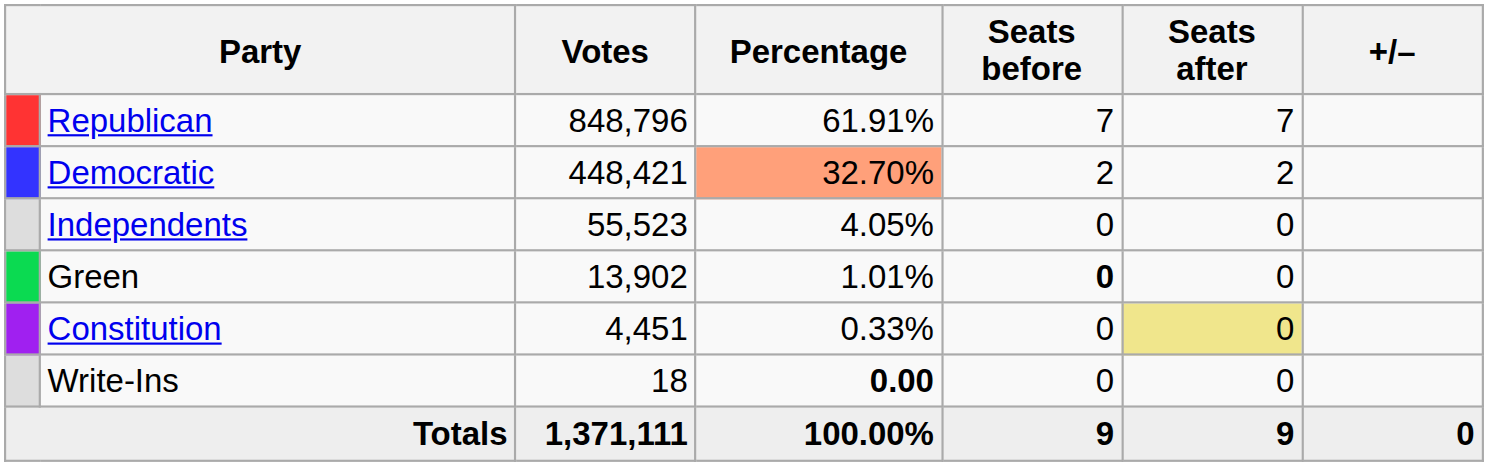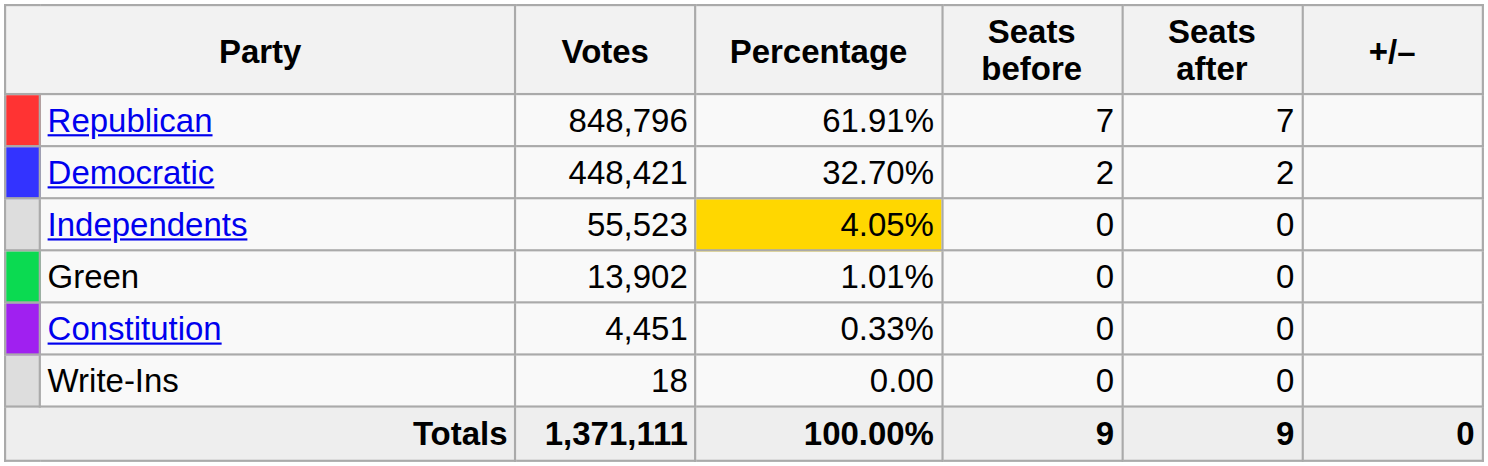(878, 173) lightsalmon background -> (878, 173) no background
(887, 225) no background -> (887, 225) gold background
(1105, 277) bold -> (1105, 277) normal
(1285, 329) khaki background -> (1285, 329) no background
(902, 382) bold -> (902, 382) normal
